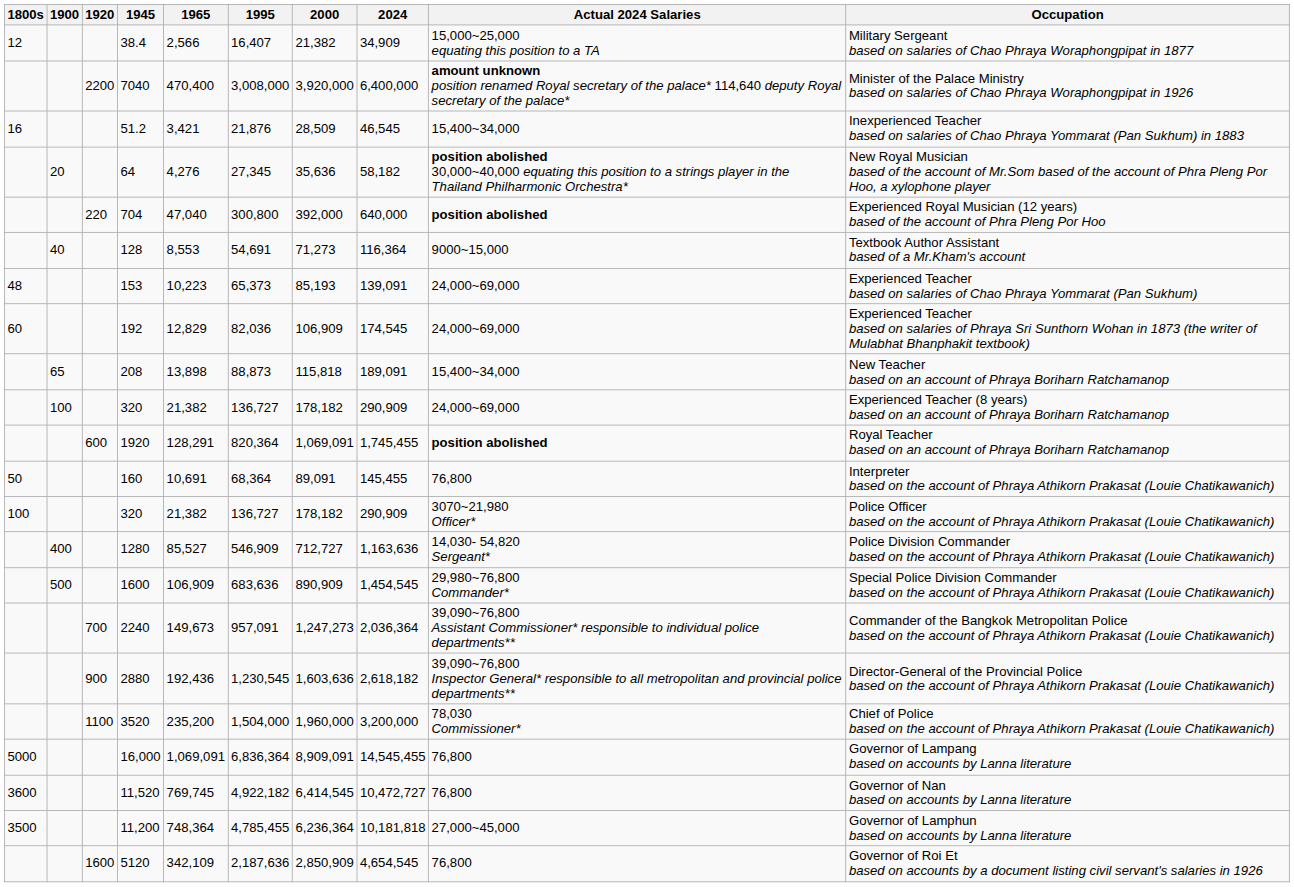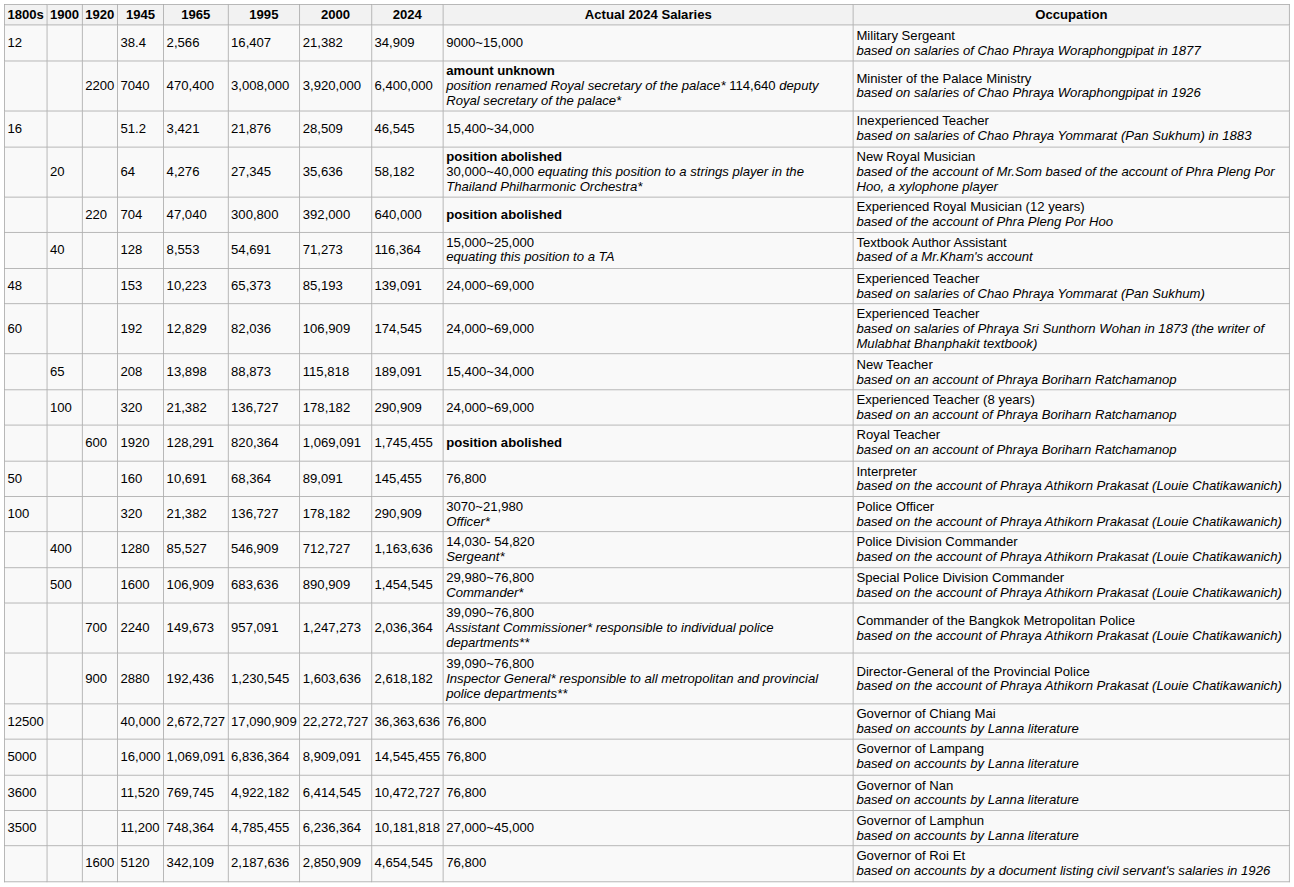(516, 43) 15,000~25,000 equating this position to a TA -> (485, 43) 9000~15,000
(470, 250) 9000~15,000 -> (530, 250) 15,000~25,000 equating this position to a TA
- row: (26, 721)
+ row: (26, 721)
